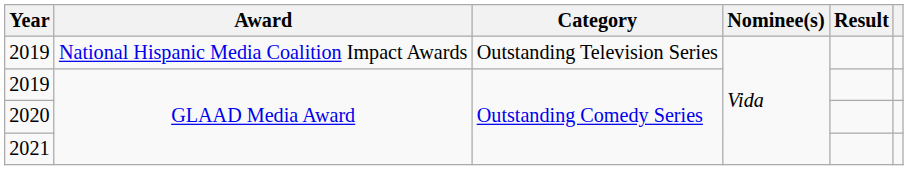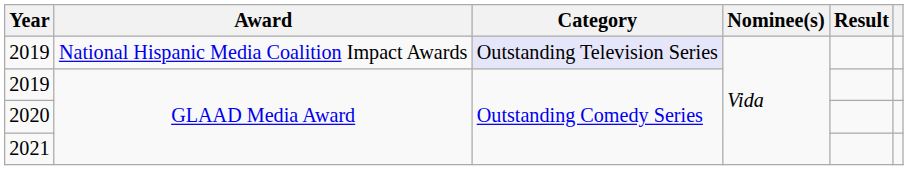(597, 52) no background -> (597, 52) lavender background
